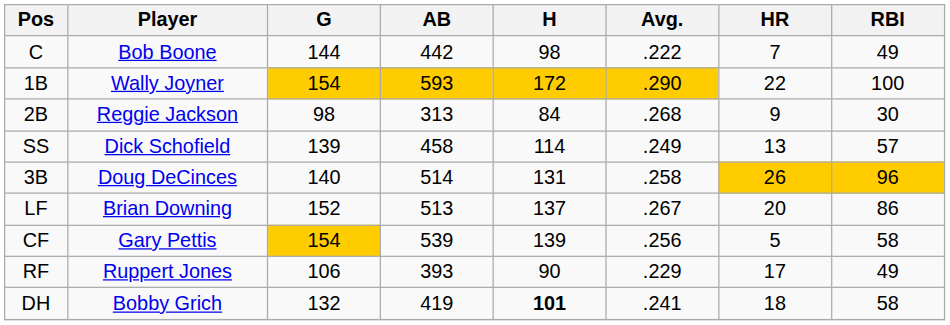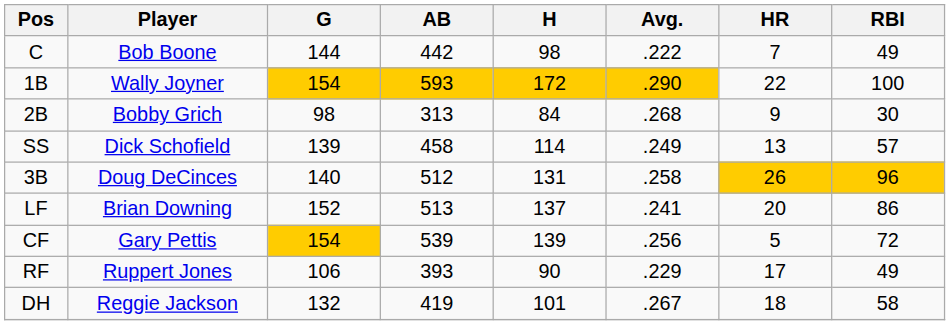(167, 114) Reggie Jackson -> (167, 114) Bobby Grich
(437, 177) 514 -> (437, 177) 512
(662, 209) .267 -> (662, 209) .241
(888, 240) 58 -> (888, 240) 72
(167, 303) Bobby Grich -> (167, 303) Reggie Jackson
(549, 303) bold -> (549, 303) normal
(662, 303) .241 -> (662, 303) .267
